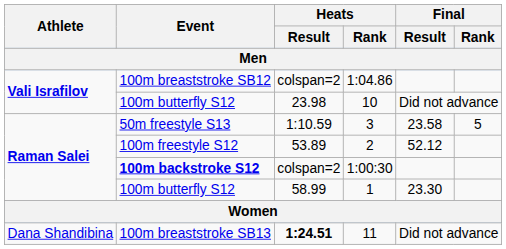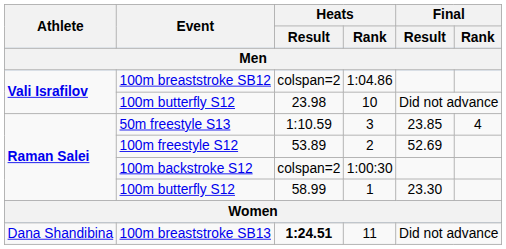(425, 124) 23.58 -> (425, 124) 23.85
(478, 124) 5 -> (478, 124) 4
(425, 146) 52.12 -> (425, 146) 52.69
(190, 168) bold -> (186, 168) normal
